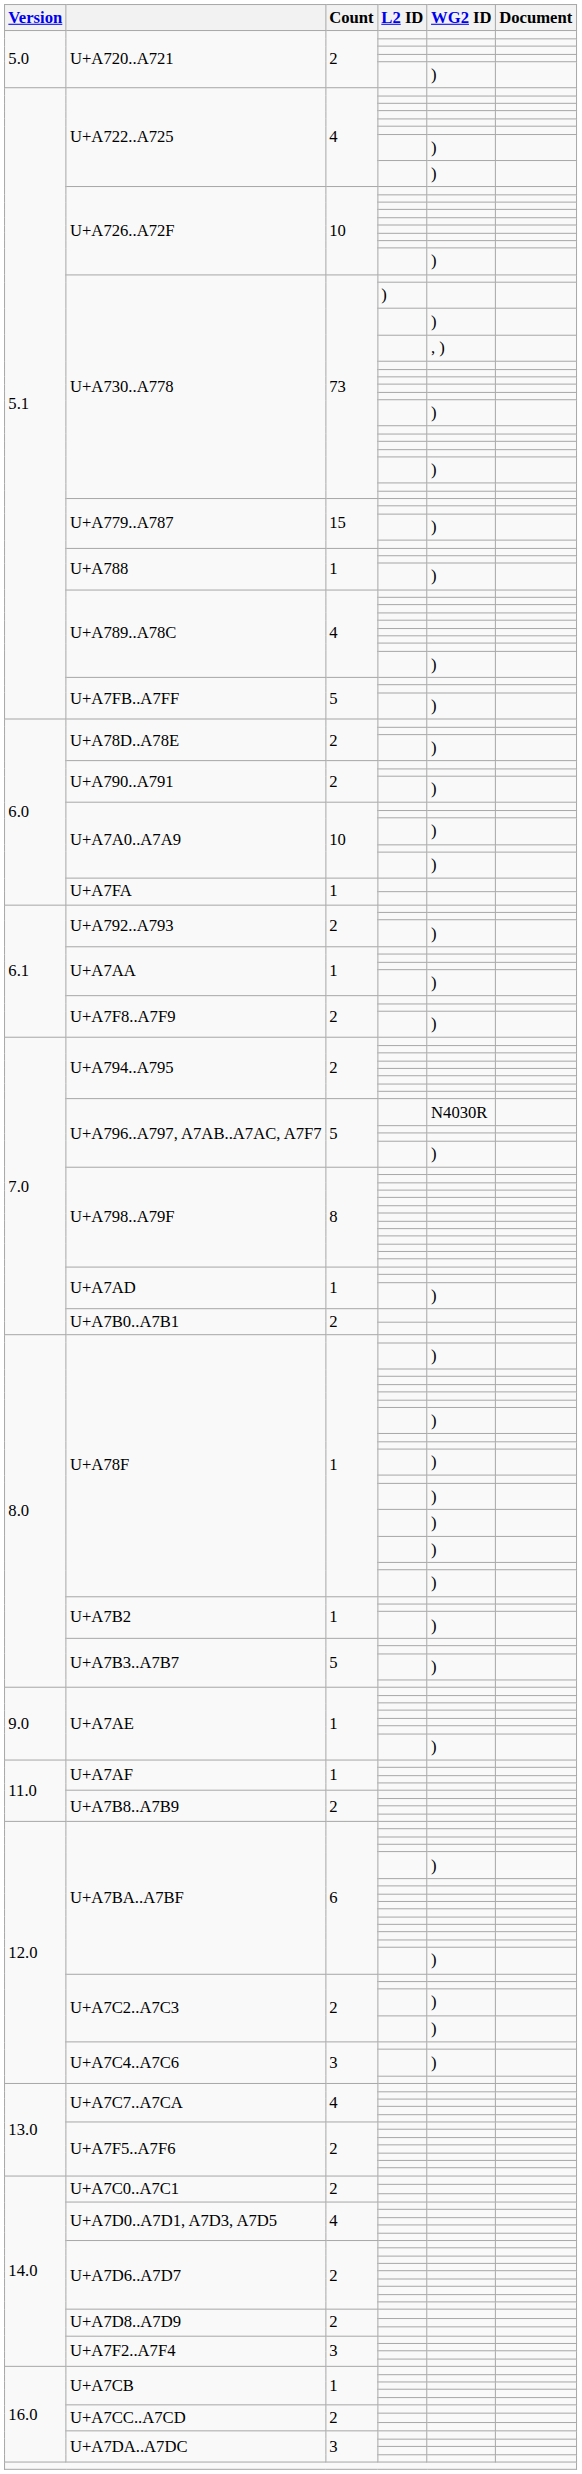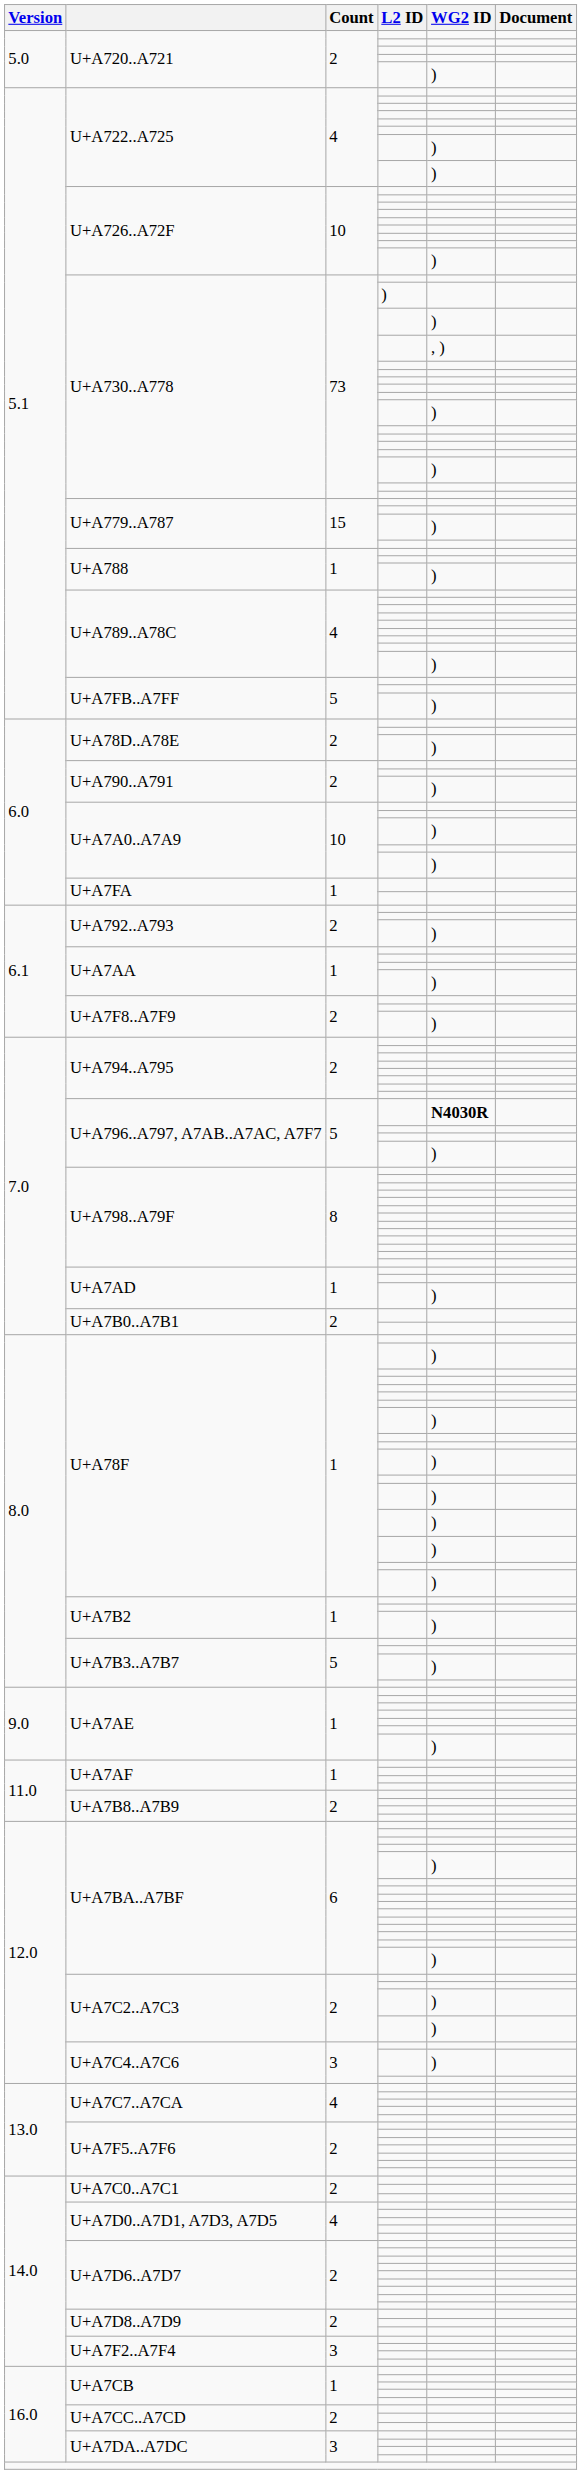(459, 1112) normal -> (460, 1112) bold
